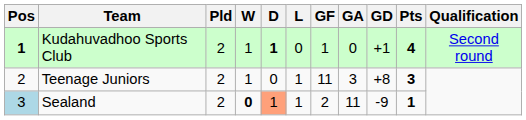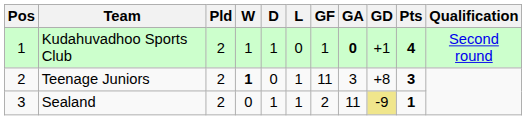(21, 47) bold -> (21, 47) normal
(273, 47) bold -> (273, 47) normal
(353, 47) normal -> (353, 47) bold
(248, 79) normal -> (248, 79) bold
(21, 102) lightblue background -> (21, 102) no background
(248, 102) bold -> (248, 102) normal
(273, 102) lightsalmon background -> (273, 102) no background
(382, 102) no background -> (382, 102) khaki background
